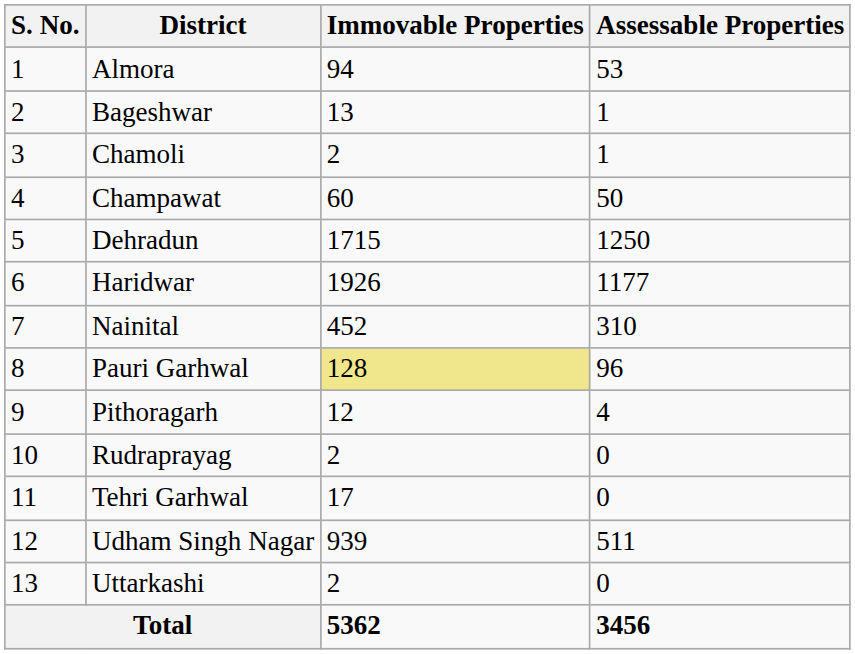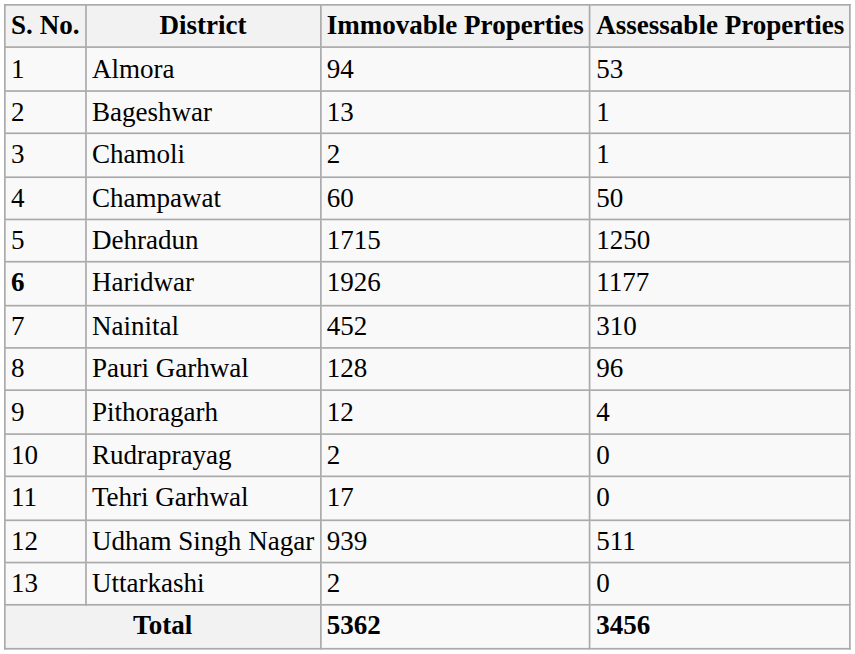(18, 283) normal -> (18, 283) bold
(347, 369) khaki background -> (347, 369) no background
